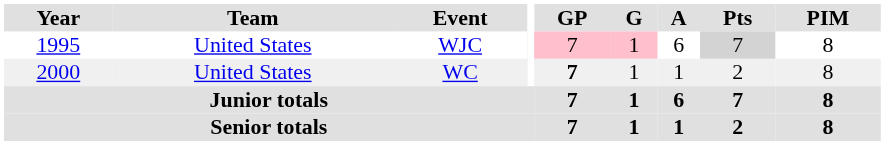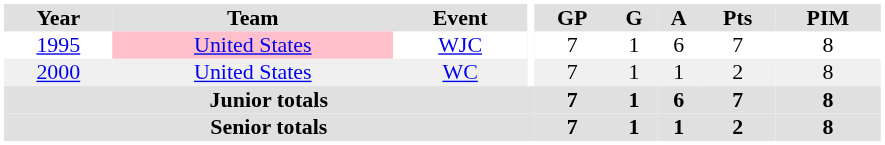(253, 44) no background -> (253, 44) pink background
(572, 44) pink background -> (572, 44) no background
(634, 44) pink background -> (634, 44) no background
(738, 44) lightgrey background -> (738, 44) no background
(572, 72) bold -> (572, 72) normal
